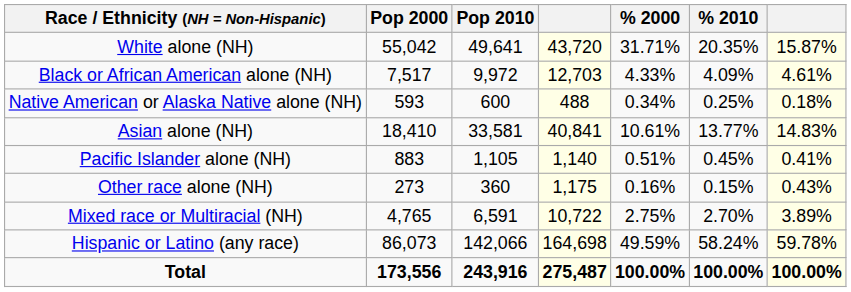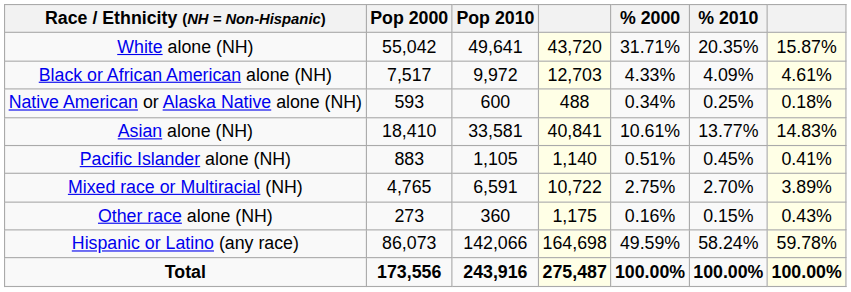rows swapped: (185, 187) <-> (185, 215)
